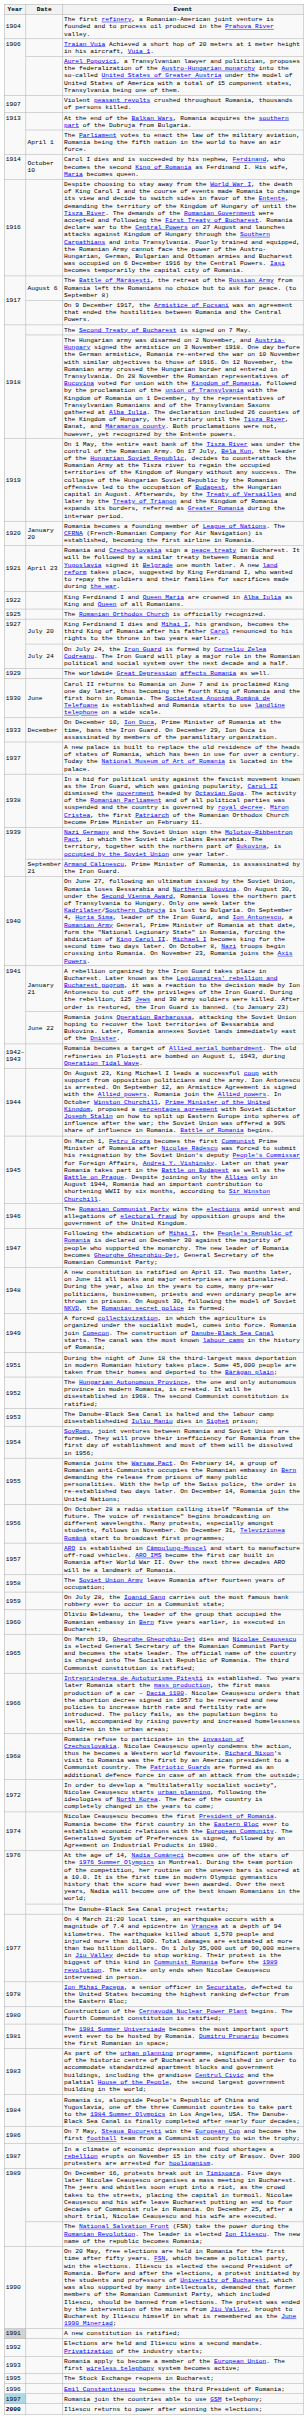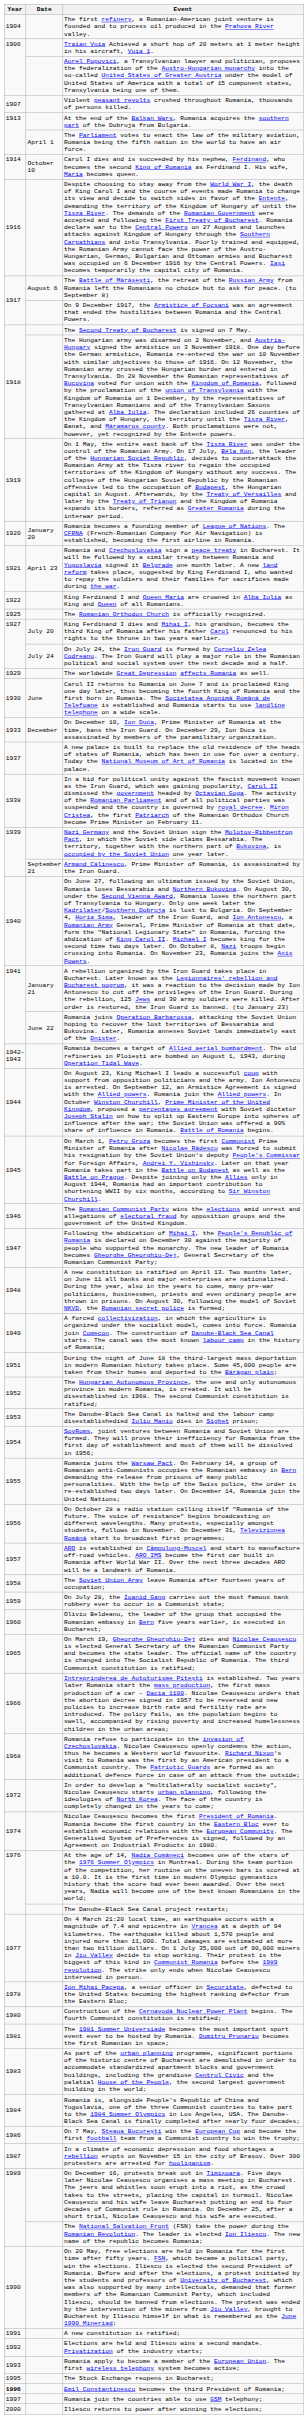(13, 2334) lightgrey background -> (13, 2334) no background
(13, 2389) normal -> (13, 2389) bold
(13, 2399) lightblue background -> (13, 2399) no background
(13, 2409) bold -> (13, 2409) normal
